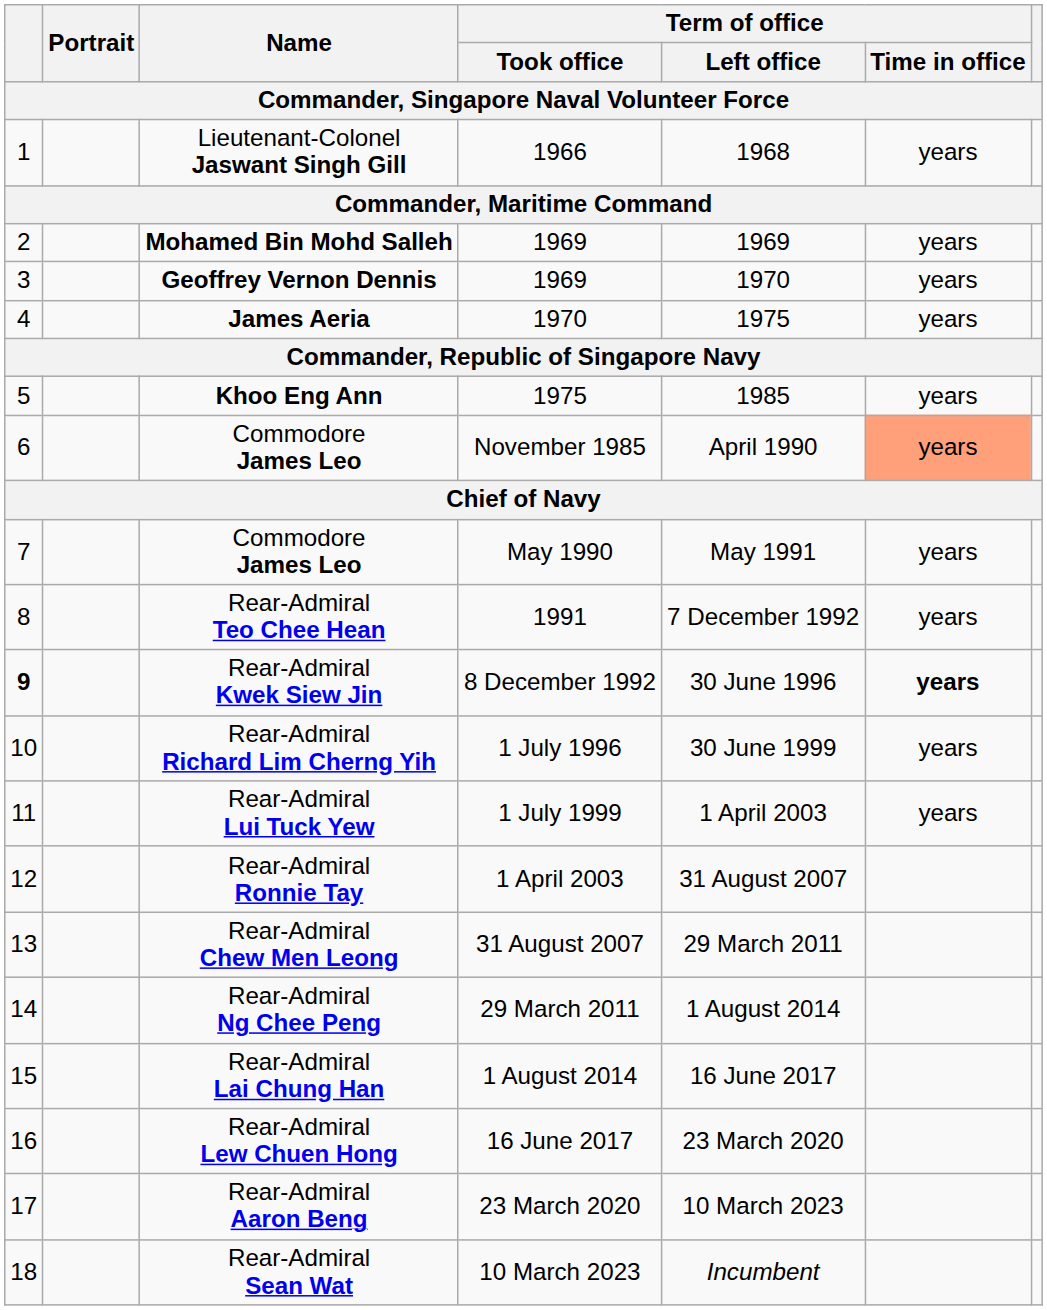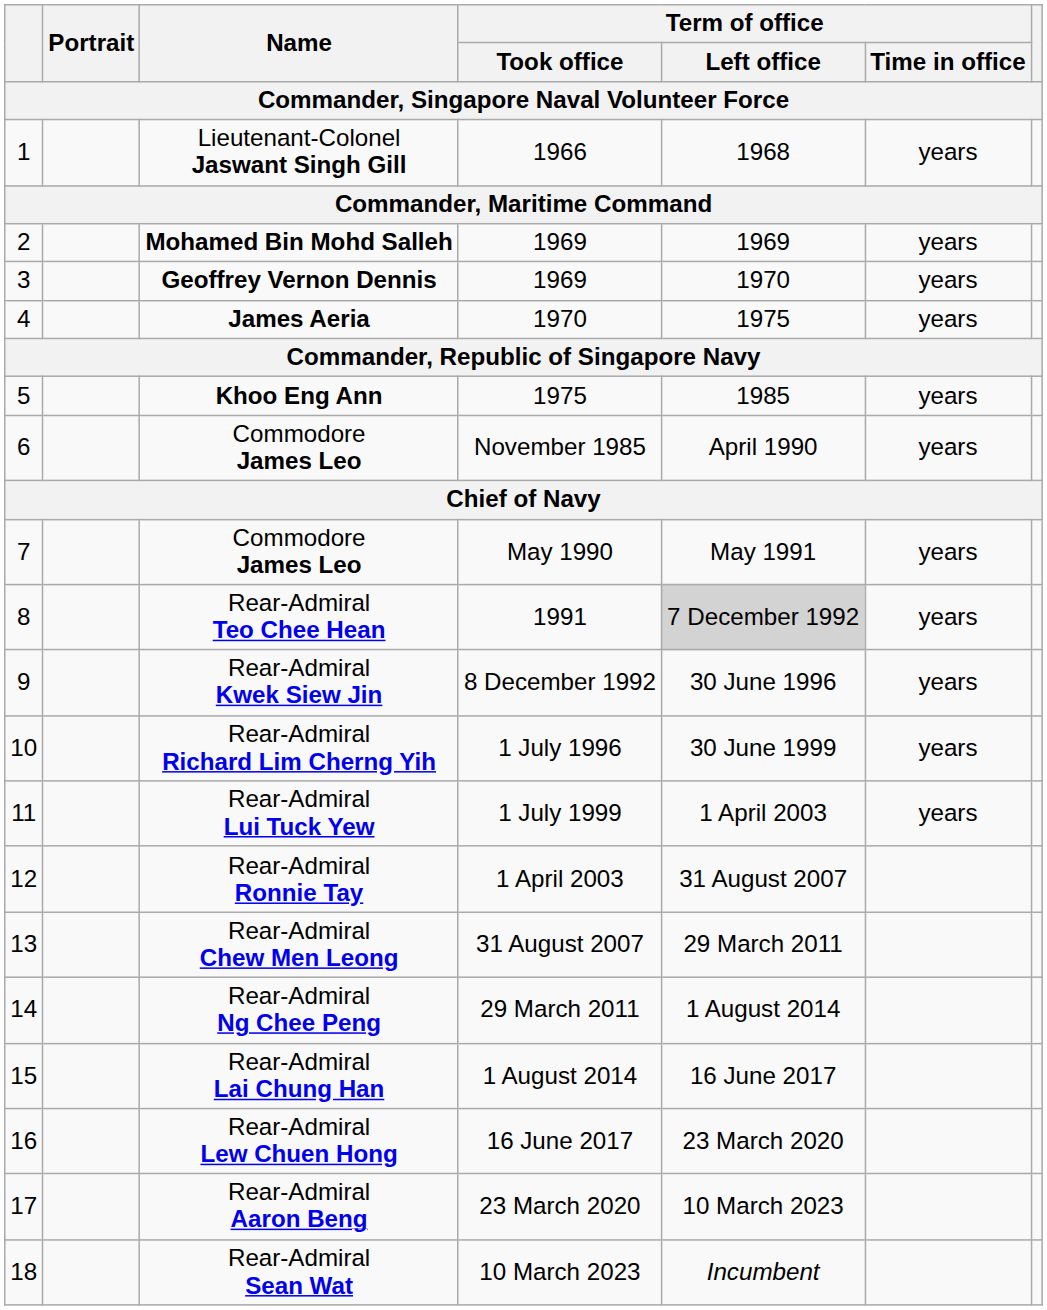(948, 447) lightsalmon background -> (948, 447) no background
(763, 616) no background -> (763, 616) lightgrey background
(24, 682) bold -> (24, 682) normal
(948, 682) bold -> (948, 682) normal
